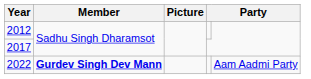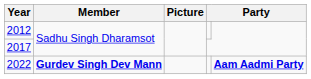(256, 64) normal -> (259, 64) bold
